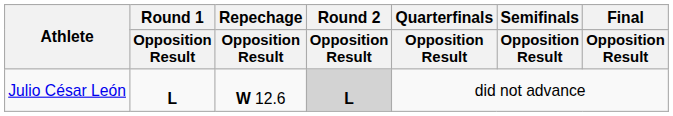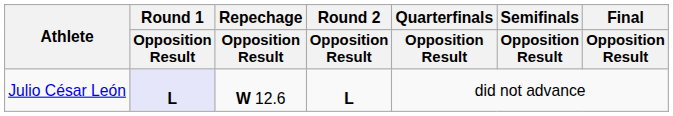(172, 99) no background -> (172, 99) lavender background
(349, 99) lightgrey background -> (349, 99) no background
